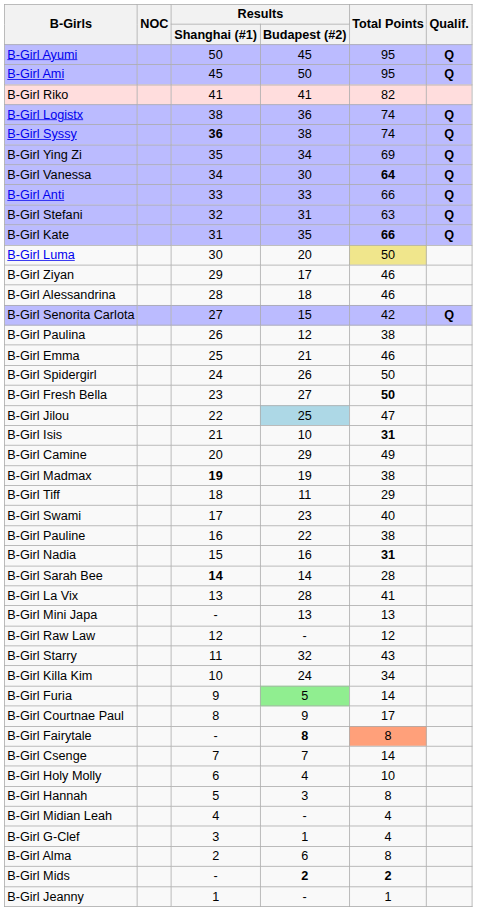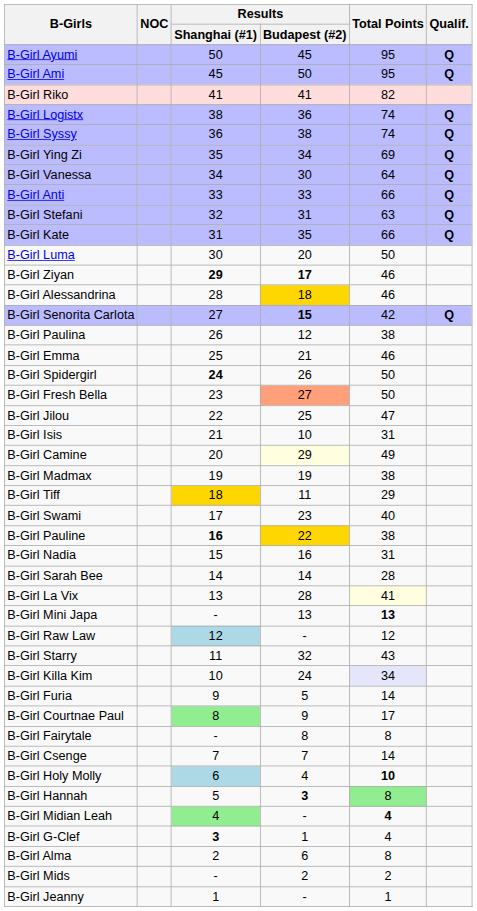(216, 134) bold -> (216, 134) normal
(388, 174) bold -> (388, 174) normal
(388, 235) bold -> (388, 235) normal
(388, 255) khaki background -> (388, 255) no background
(216, 275) normal -> (216, 275) bold
(305, 275) normal -> (305, 275) bold
(305, 295) no background -> (305, 295) gold background
(305, 315) normal -> (305, 315) bold
(216, 375) normal -> (216, 375) bold
(305, 395) no background -> (305, 395) lightsalmon background
(388, 395) bold -> (388, 395) normal
(305, 415) lightblue background -> (305, 415) no background
(388, 435) bold -> (388, 435) normal
(305, 455) no background -> (305, 455) lightyellow background
(216, 475) bold -> (216, 475) normal
(216, 495) no background -> (216, 495) gold background
(216, 535) normal -> (216, 535) bold
(305, 535) no background -> (305, 535) gold background
(388, 555) bold -> (388, 555) normal
(216, 575) bold -> (216, 575) normal
(388, 595) no background -> (388, 595) lightyellow background
(388, 615) normal -> (388, 615) bold
(216, 635) no background -> (216, 635) lightblue background
(388, 676) no background -> (388, 676) lavender background
(305, 696) lightgreen background -> (305, 696) no background
(216, 716) no background -> (216, 716) lightgreen background
(305, 736) bold -> (305, 736) normal
(388, 736) lightsalmon background -> (388, 736) no background
(216, 776) no background -> (216, 776) lightblue background
(388, 776) normal -> (388, 776) bold
(305, 796) normal -> (305, 796) bold
(388, 796) no background -> (388, 796) lightgreen background
(216, 816) no background -> (216, 816) lightgreen background
(388, 816) normal -> (388, 816) bold
(216, 836) normal -> (216, 836) bold
(305, 876) bold -> (305, 876) normal
(388, 876) bold -> (388, 876) normal
